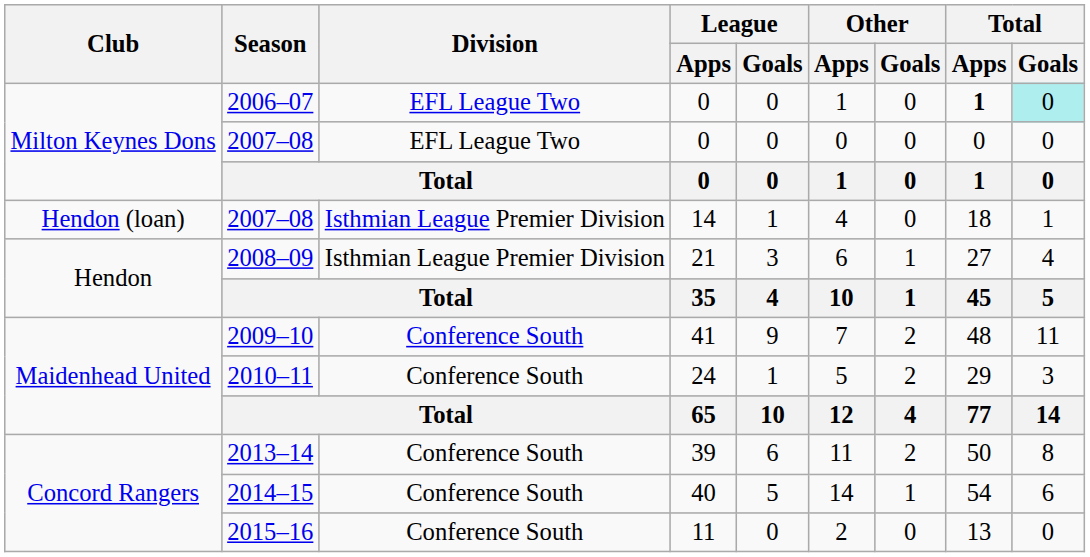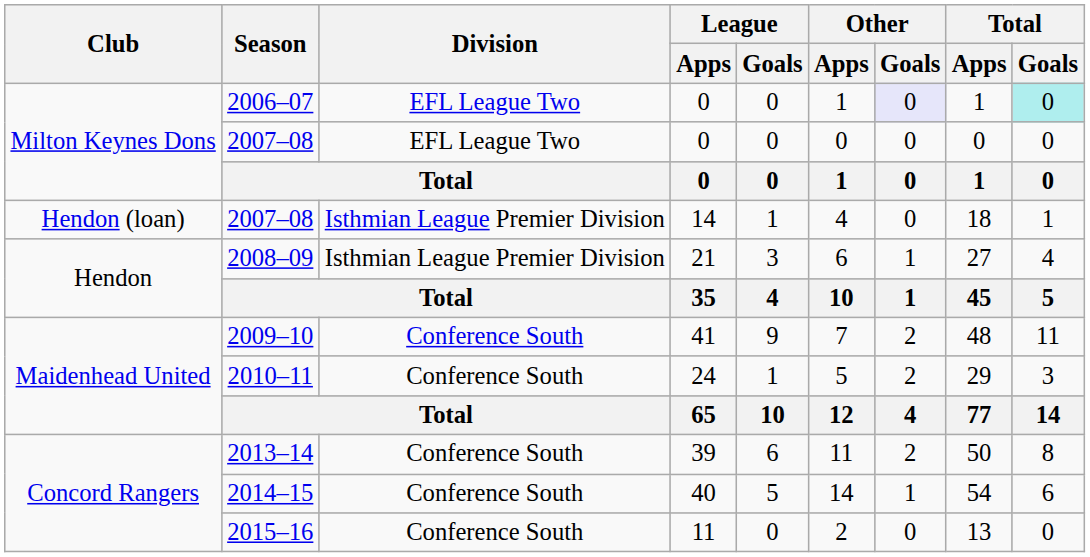(910, 102) no background -> (910, 102) lavender background
(979, 102) bold -> (979, 102) normal
